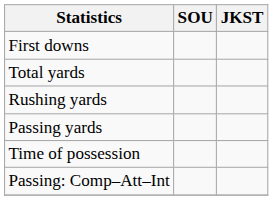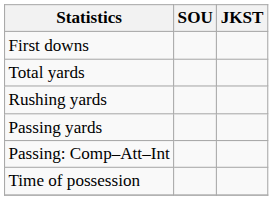rows swapped: (89, 181) <-> (74, 153)
